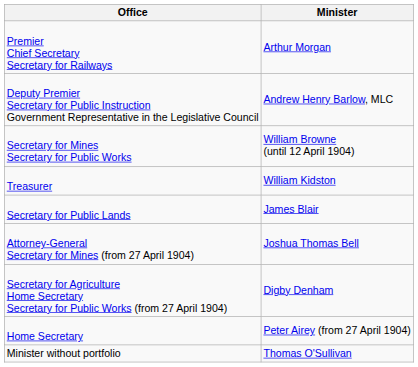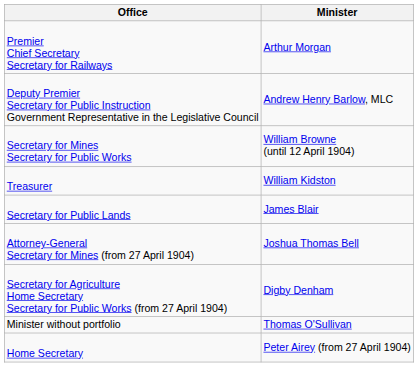rows swapped: (64, 353) <-> (45, 336)
